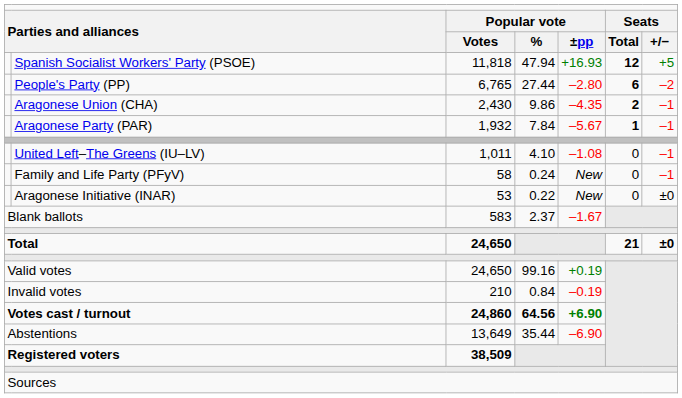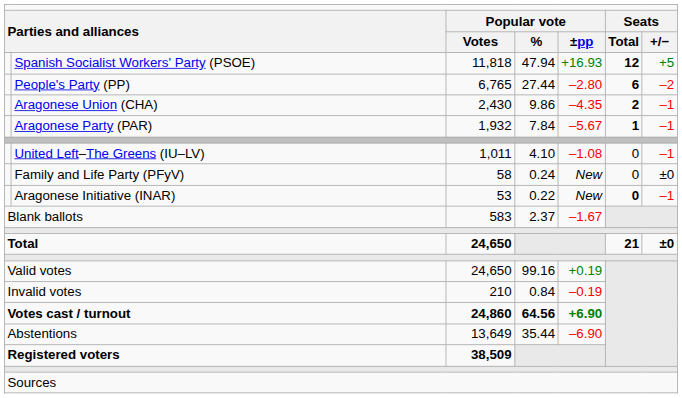(667, 174) –1 -> (667, 174) ±0
(635, 195) normal -> (635, 195) bold
(667, 195) ±0 -> (667, 195) –1
